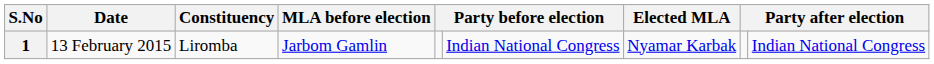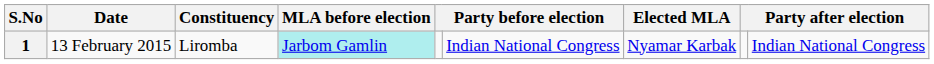(335, 44) no background -> (335, 44) paleturquoise background
